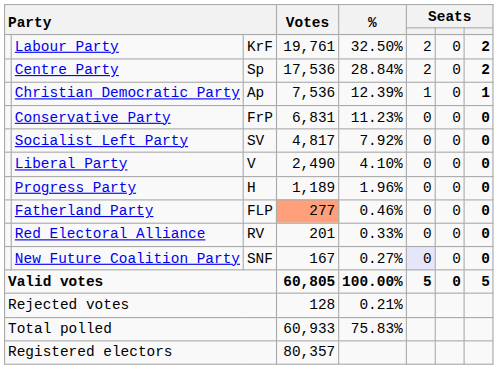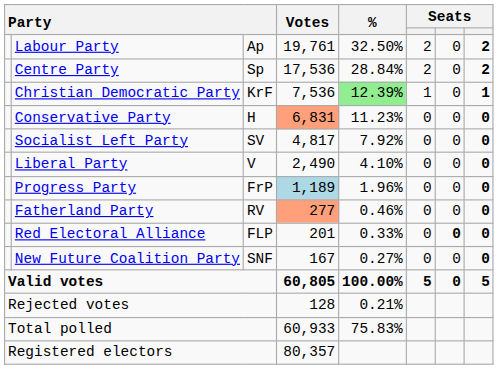(260, 47) KrF -> (256, 47) Ap
(256, 94) Ap -> (260, 94) KrF
(377, 94) no background -> (377, 94) lightgreen background
(260, 117) FrP -> (251, 117) H
(314, 117) no background -> (314, 117) lightsalmon background
(251, 188) H -> (260, 188) FrP
(314, 188) no background -> (314, 188) lightblue background
(260, 211) FLP -> (256, 211) RV
(256, 235) RV -> (260, 235) FLP
(457, 235) normal -> (457, 235) bold
(427, 258) lavender background -> (427, 258) no background
